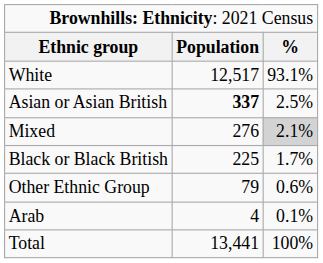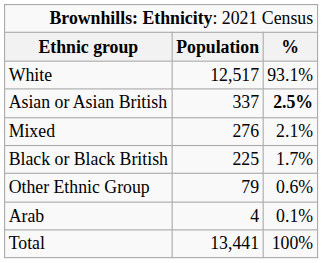(246, 103) bold -> (246, 103) normal
(295, 103) normal -> (293, 103) bold
(295, 131) lightgrey background -> (295, 131) no background
